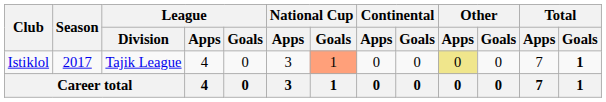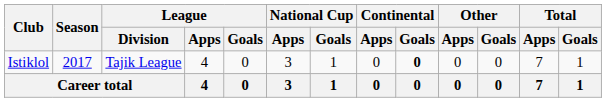(333, 62) lightsalmon background -> (333, 62) no background
(417, 62) normal -> (417, 62) bold
(458, 62) khaki background -> (458, 62) no background
(580, 62) bold -> (580, 62) normal
